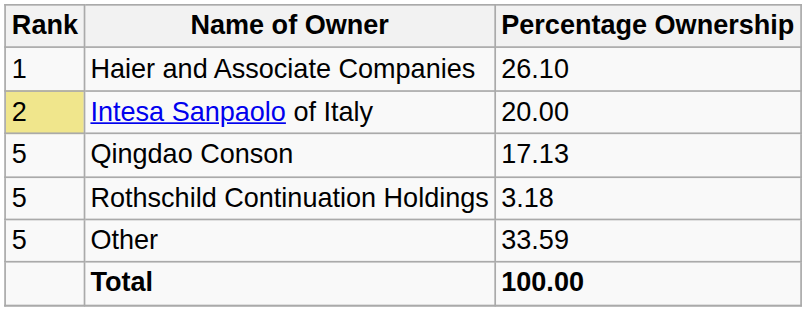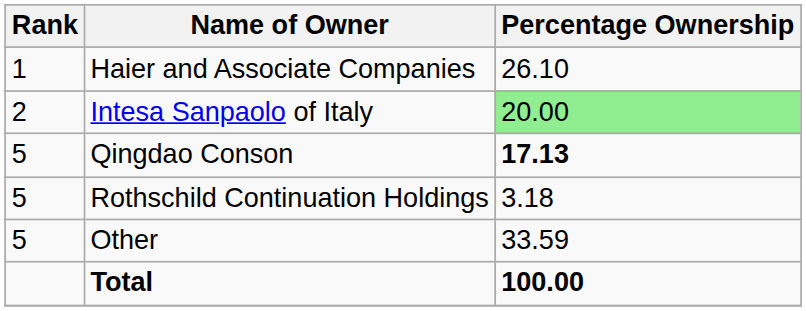(19, 111) khaki background -> (19, 111) no background
(535, 111) no background -> (535, 111) lightgreen background
(535, 154) normal -> (535, 154) bold
